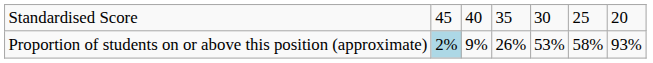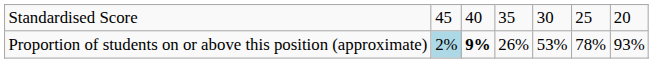(476, 44) normal -> (478, 44) bold
(588, 44) 58% -> (591, 44) 78%
